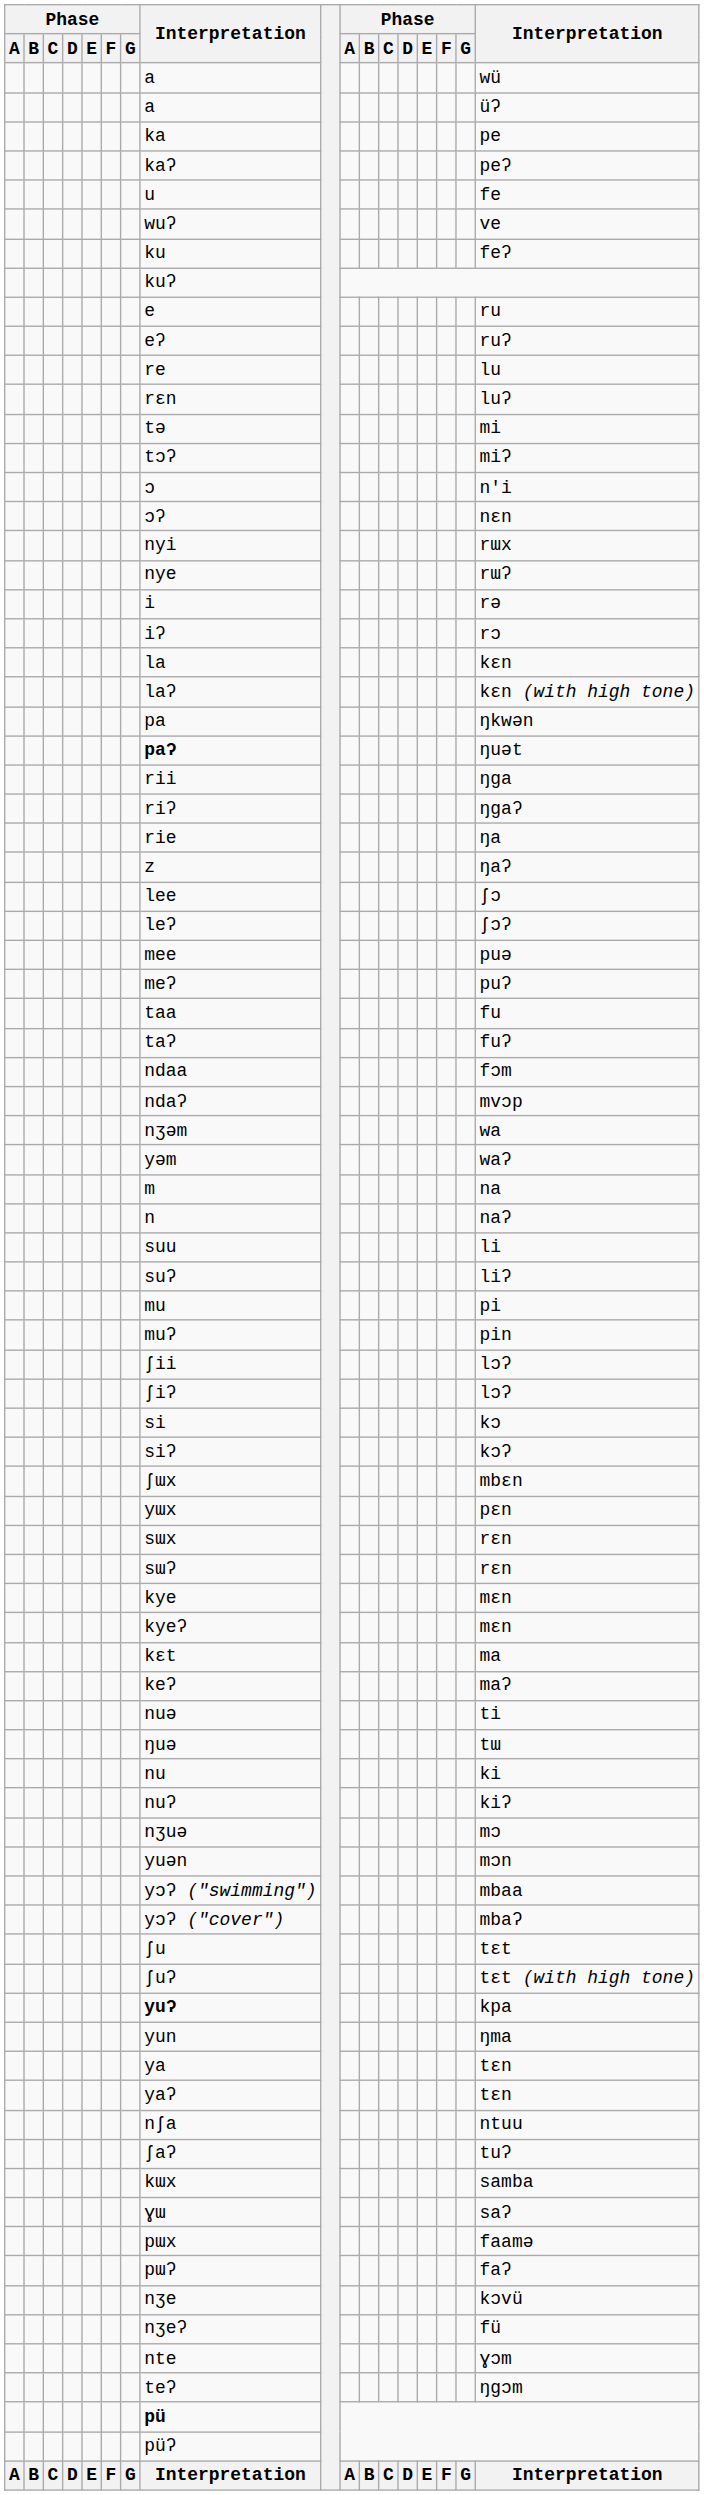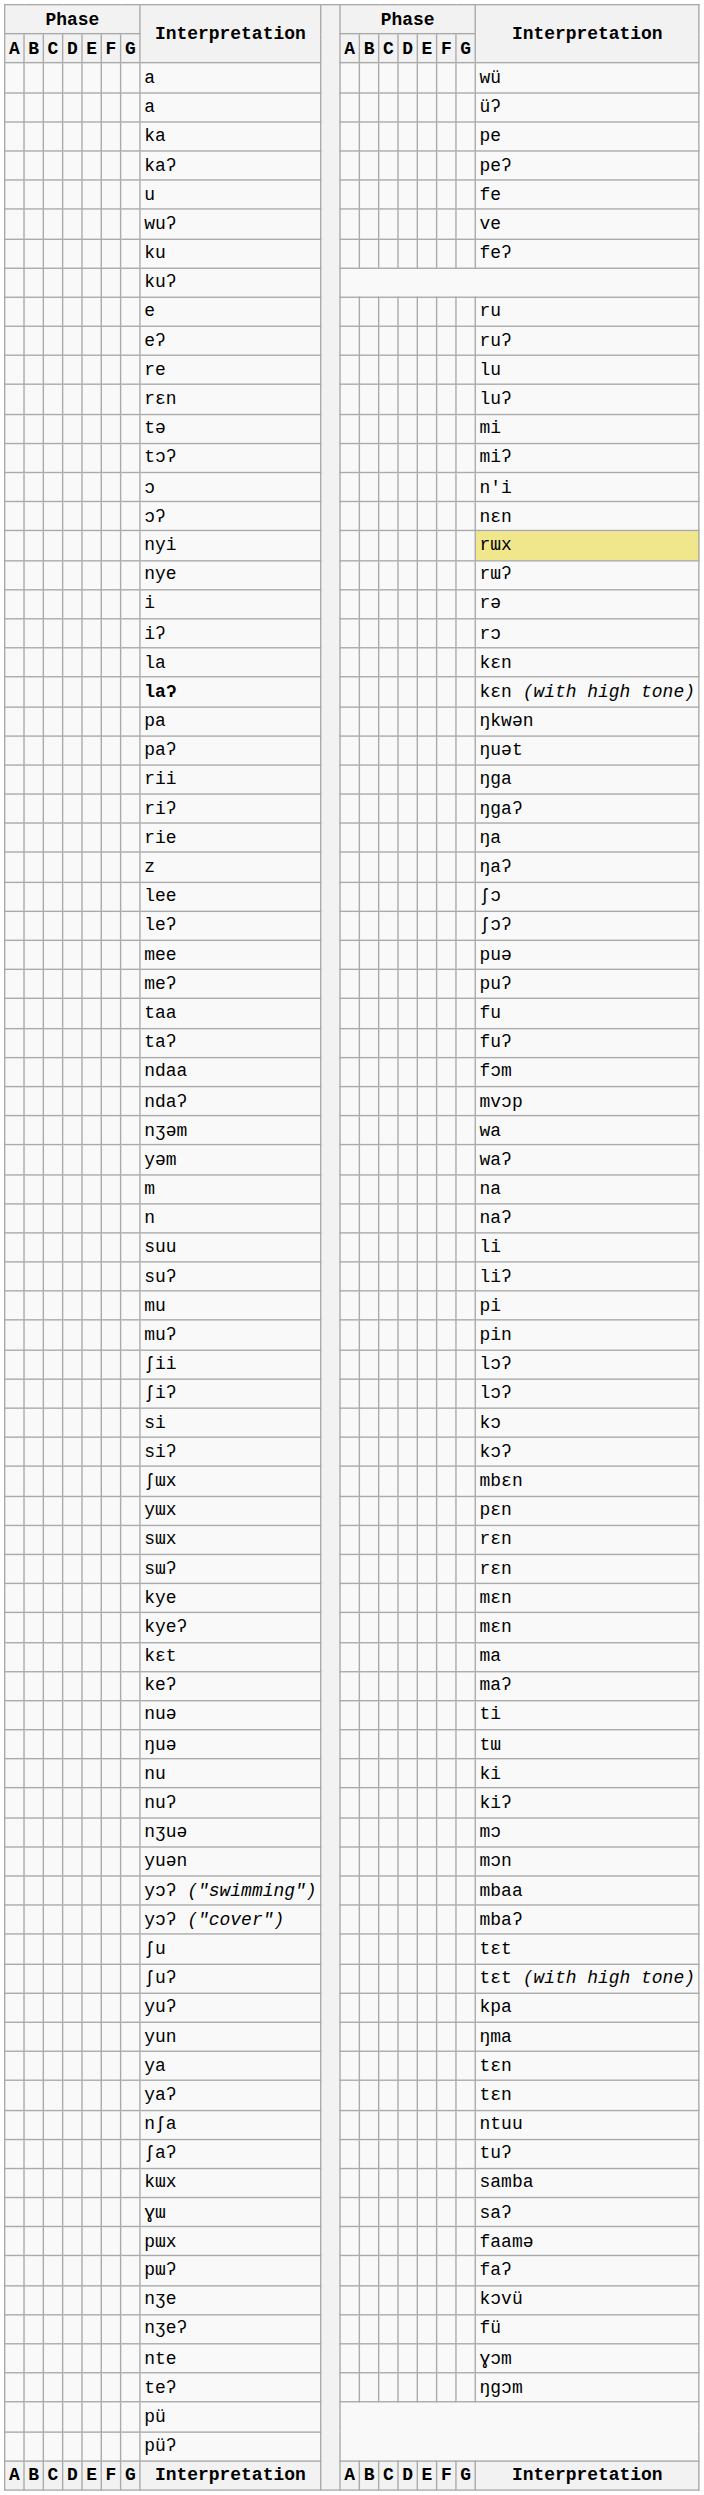(496, 546) no background -> (496, 546) khaki background
(160, 692) normal -> (160, 692) bold
(160, 750) bold -> (160, 750) normal
(160, 2008) bold -> (160, 2008) normal
(155, 2417) bold -> (155, 2417) normal
